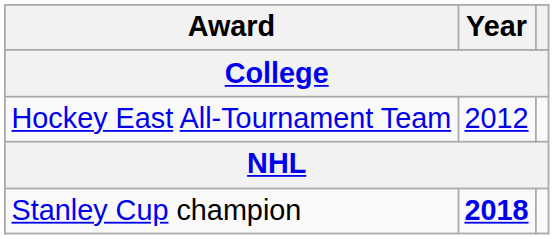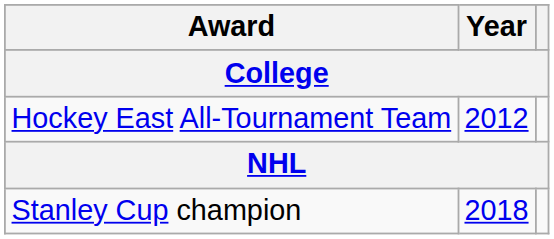(497, 210) bold -> (497, 210) normal
